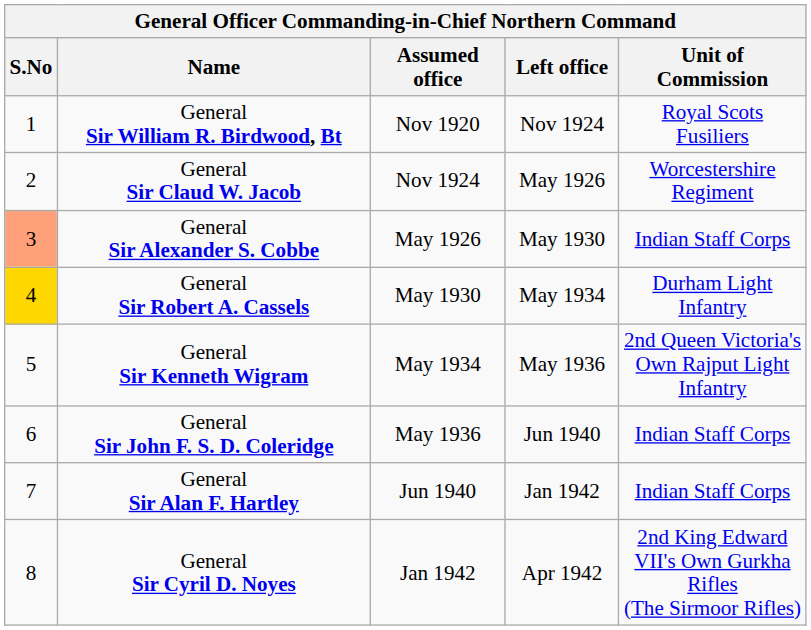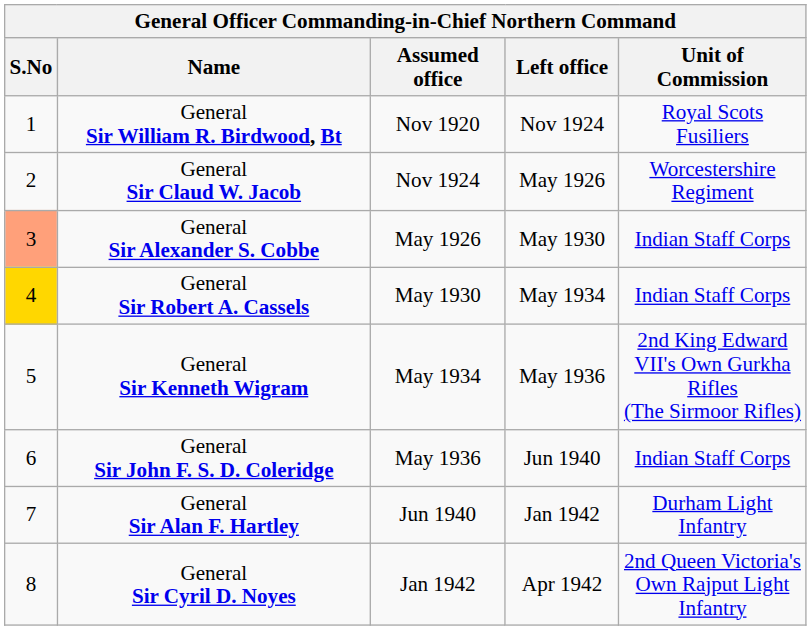(712, 295) Durham Light Infantry -> (712, 295) Indian Staff Corps
(712, 364) 2nd Queen Victoria's Own Rajput Light Infantry -> (712, 376) 2nd King Edward VII's Own Gurkha Rifles (The Sirmoor Rifles)
(712, 491) Indian Staff Corps -> (712, 514) Durham Light Infantry
(712, 572) 2nd King Edward VII's Own Gurkha Rifles (The Sirmoor Rifles) -> (712, 584) 2nd Queen Victoria's Own Rajput Light Infantry
